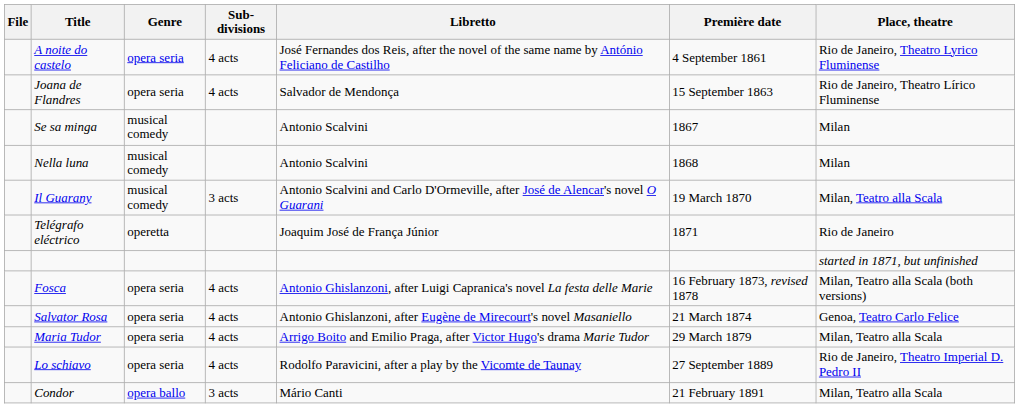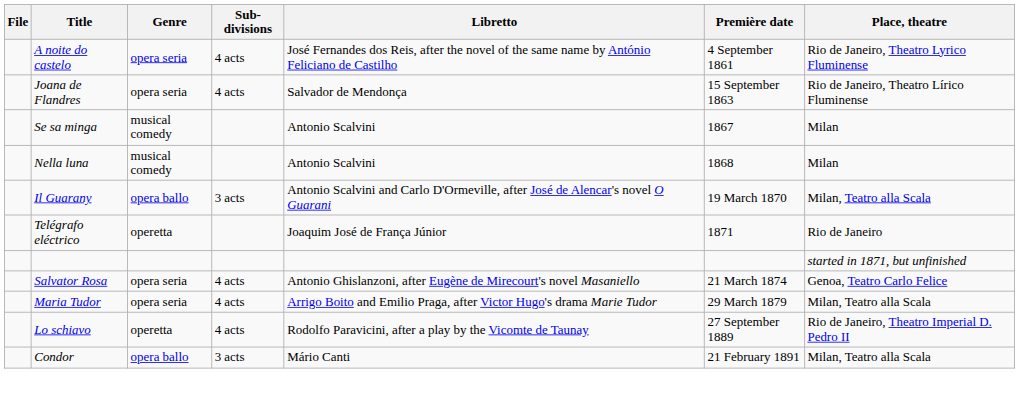(148, 197) musical comedy -> (160, 197) opera ballo
- row: (50, 288)
(156, 364) opera seria -> (151, 329) operetta
